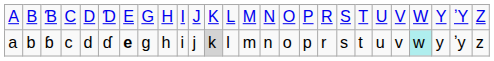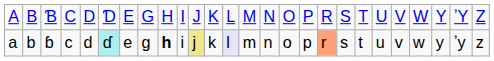(107, 42) no background -> (107, 42) paleturquoise background
(128, 42) bold -> (128, 42) normal
(166, 42) normal -> (166, 42) bold
(194, 42) no background -> (194, 42) khaki background
(212, 42) lightgrey background -> (212, 42) no background
(228, 42) no background -> (228, 42) lavender background
(324, 42) no background -> (324, 42) lightsalmon background
(419, 42) paleturquoise background -> (419, 42) no background
